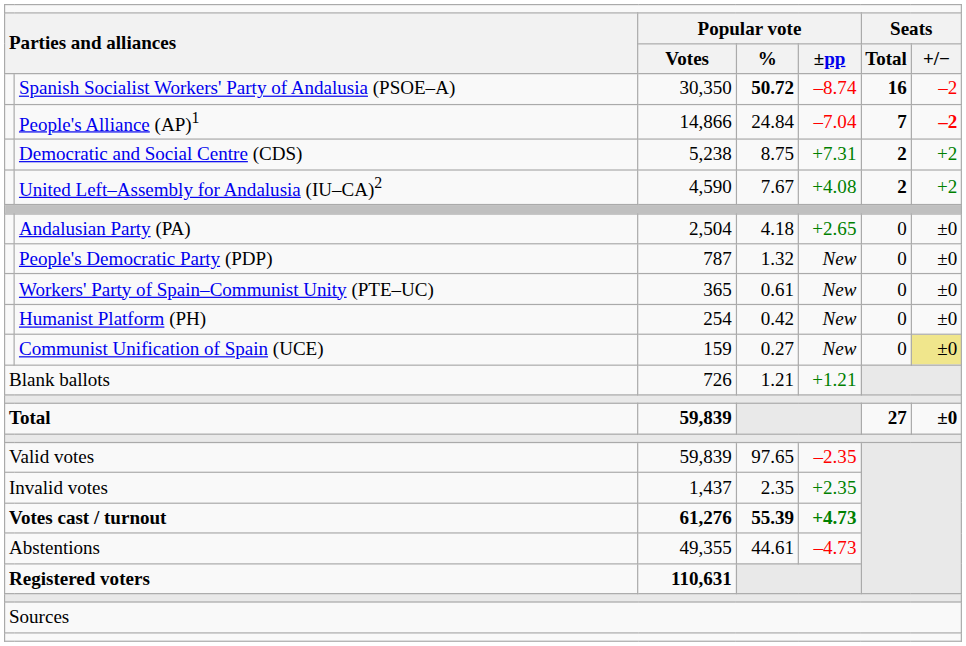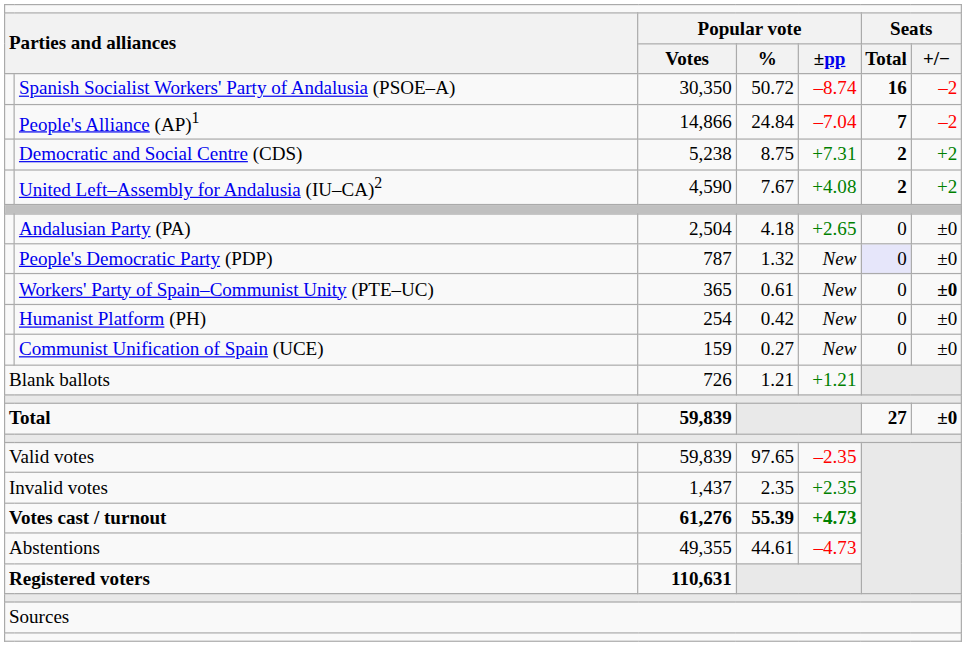(773, 88) bold -> (773, 88) normal
(948, 121) bold -> (948, 121) normal
(902, 258) no background -> (902, 258) lavender background
(947, 289) normal -> (947, 289) bold
(947, 349) khaki background -> (947, 349) no background
